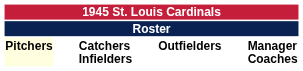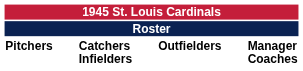(29, 45) lightyellow background -> (29, 45) no background
